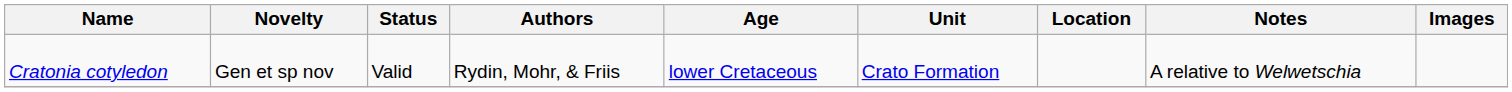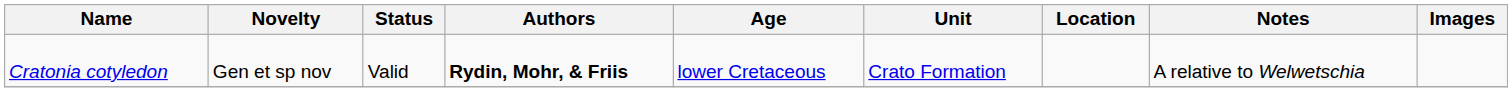(537, 71) normal -> (539, 71) bold
